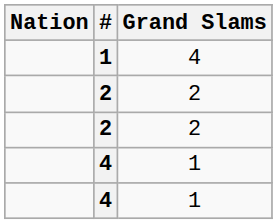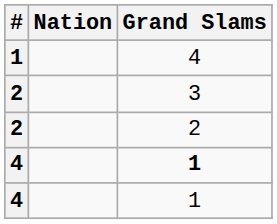columns swapped: (106, 23) <-> (49, 23)
(195, 94) 2 -> (195, 94) 3
(195, 165) normal -> (195, 165) bold
